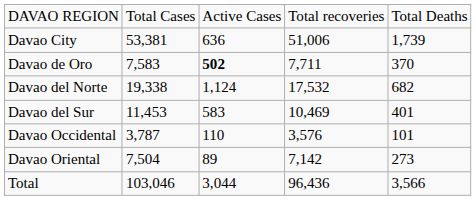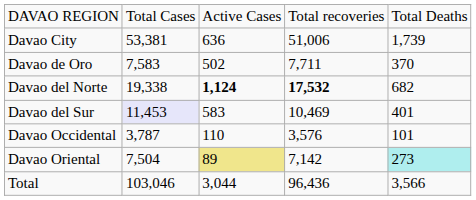(214, 64) bold -> (214, 64) normal
(219, 87) normal -> (219, 87) bold
(309, 87) normal -> (309, 87) bold
(146, 111) no background -> (146, 111) lavender background
(210, 159) no background -> (210, 159) khaki background
(403, 159) no background -> (403, 159) paleturquoise background
